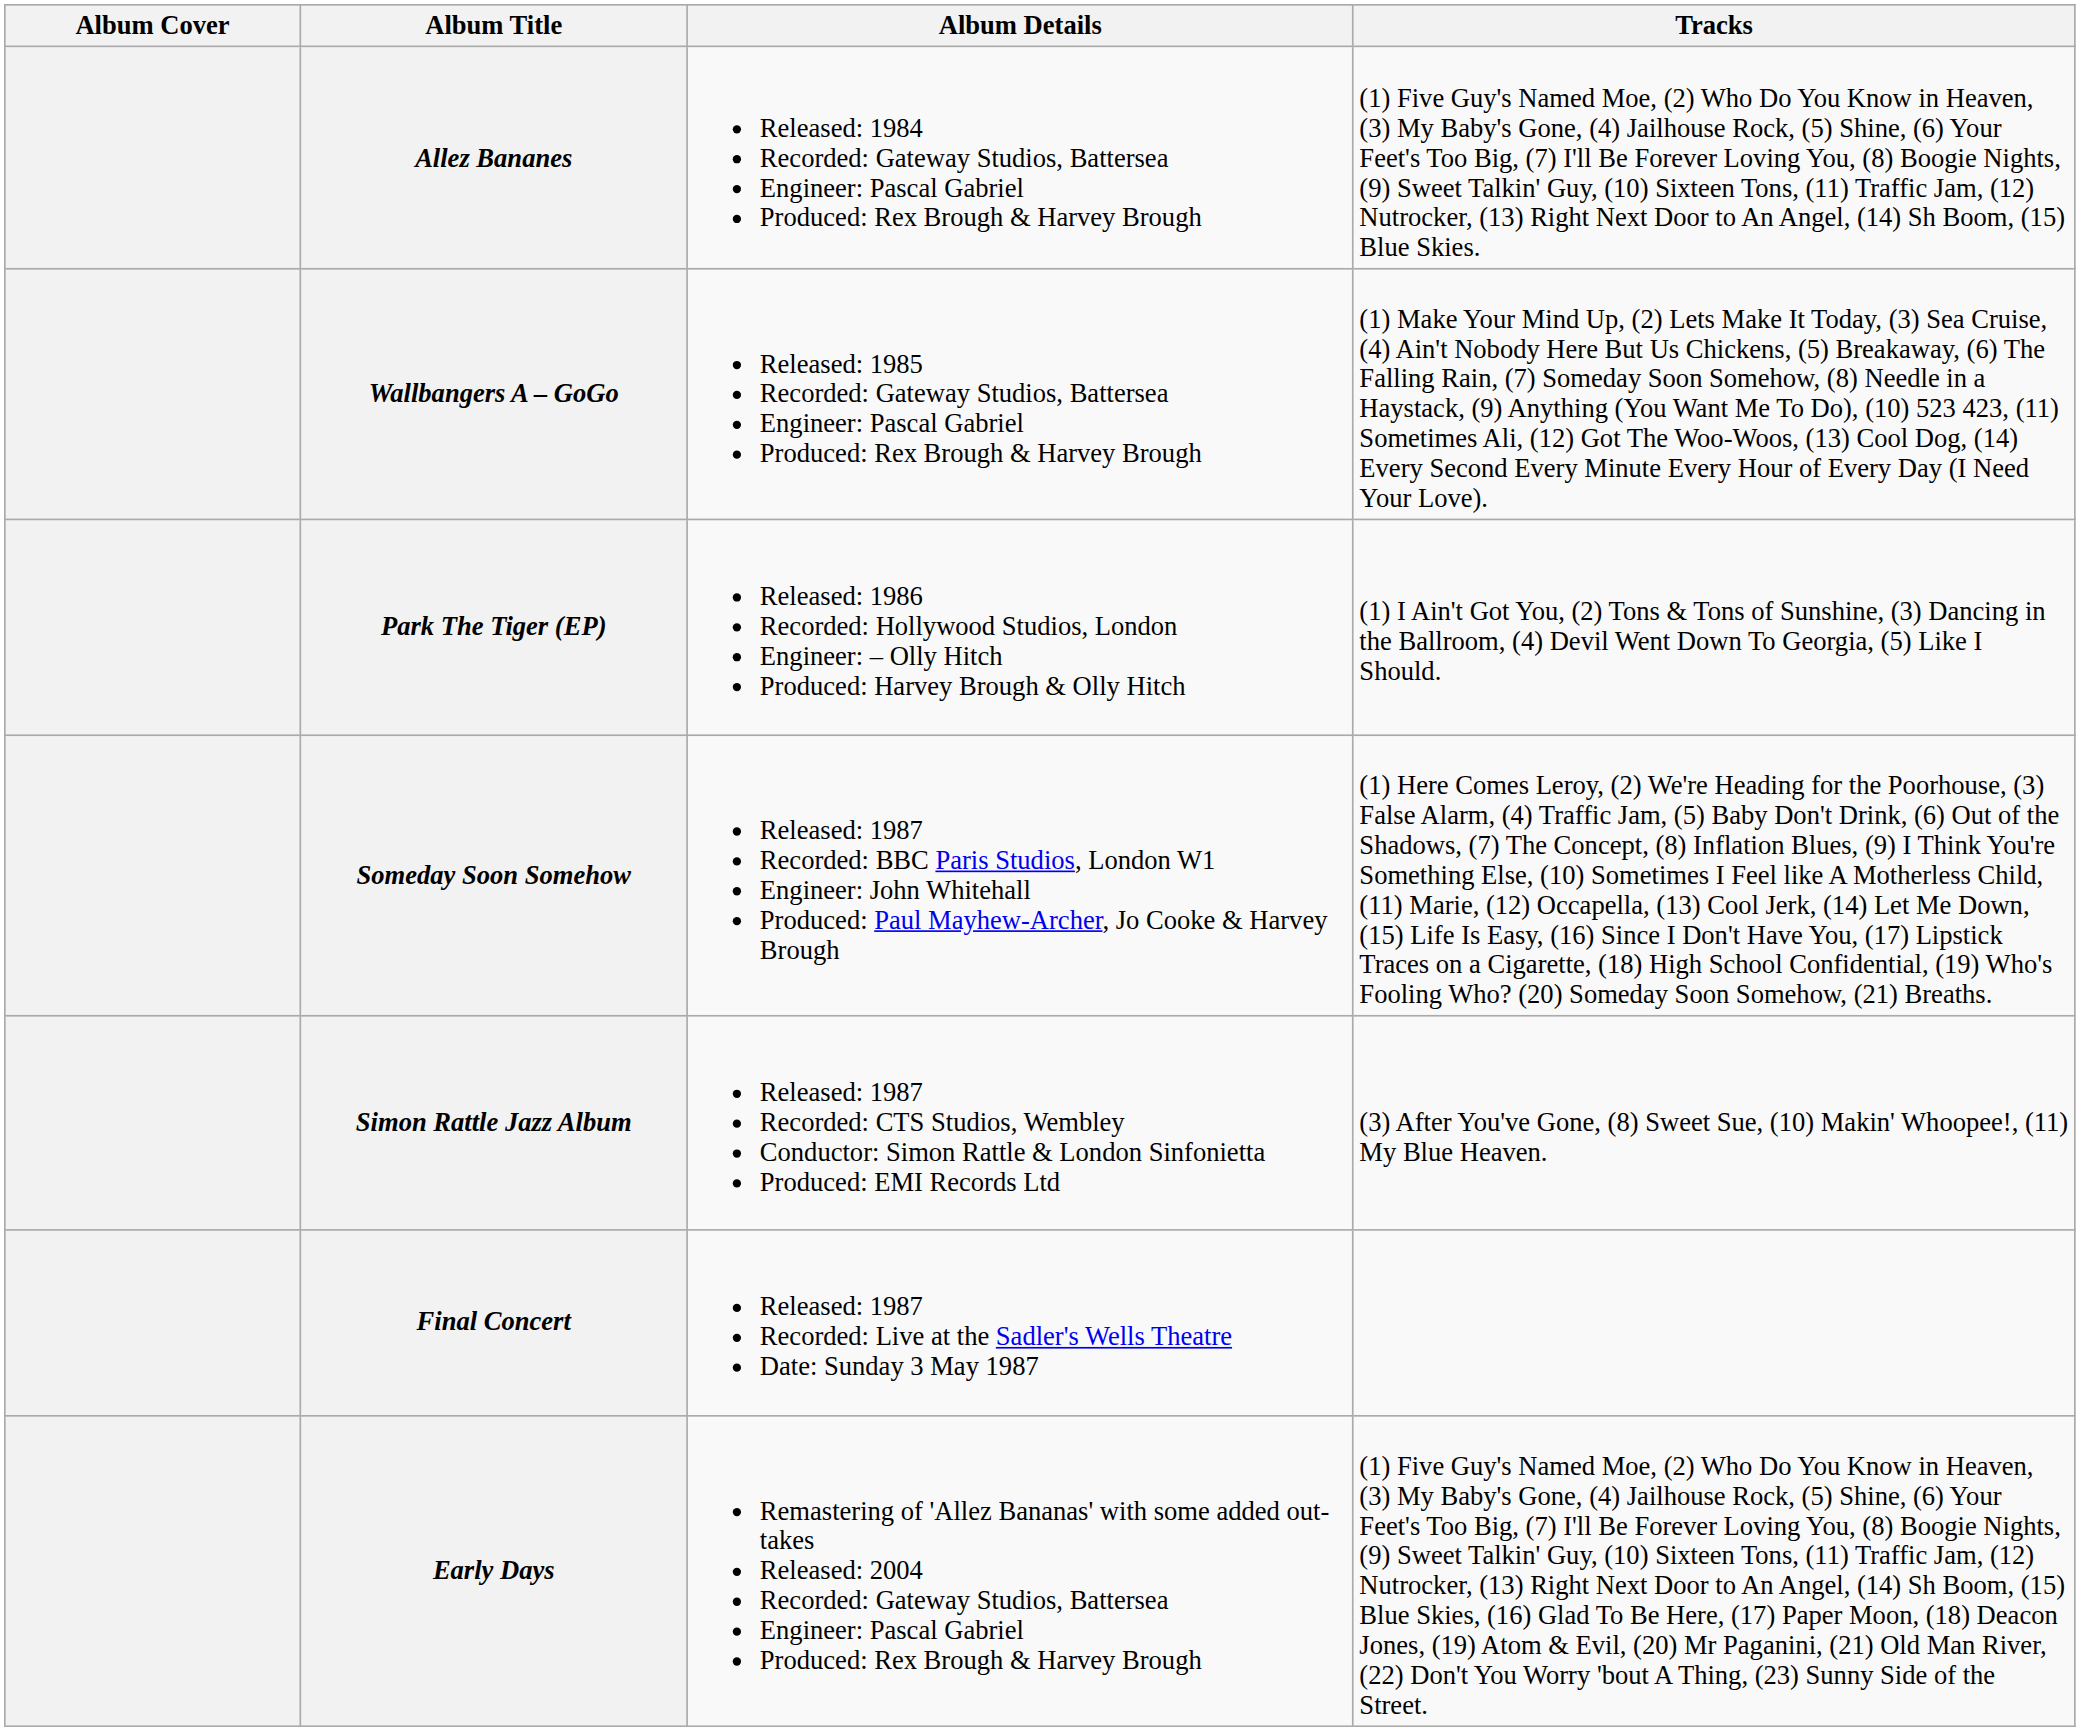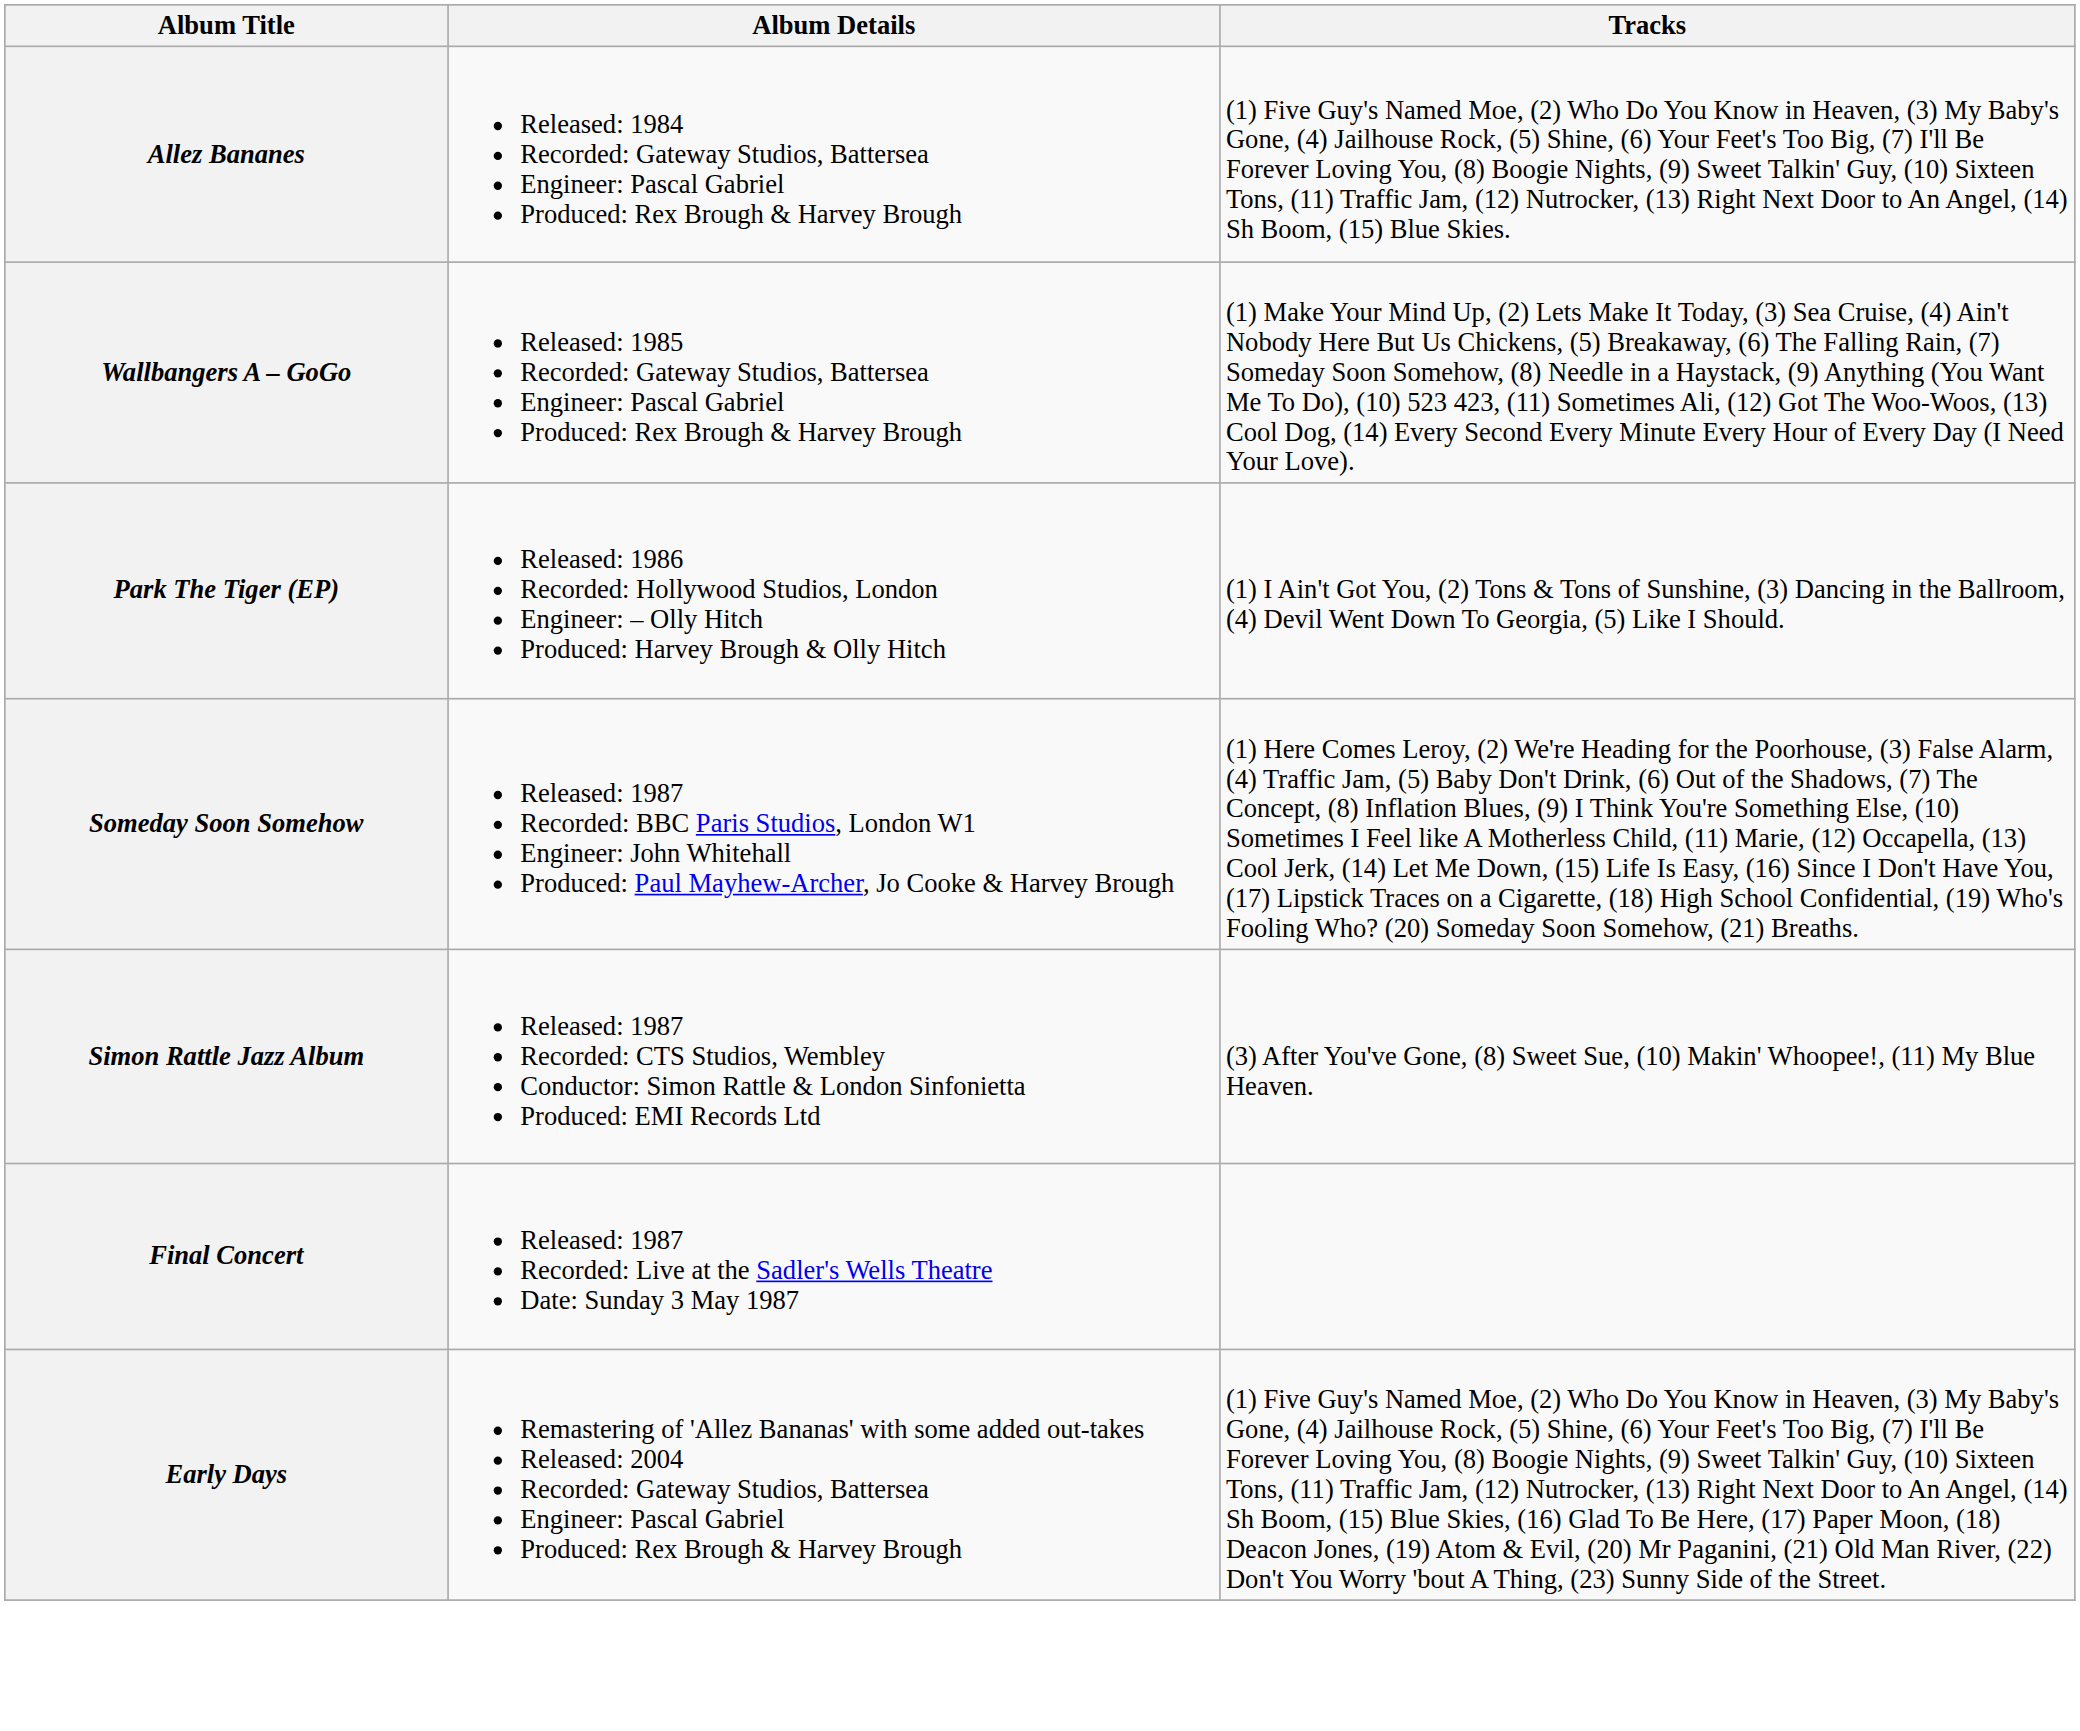- column: (152, 25)
